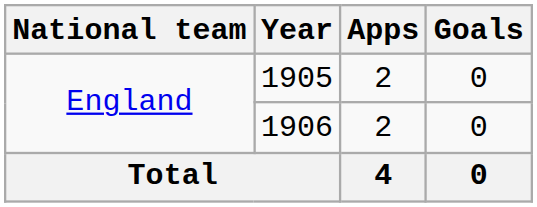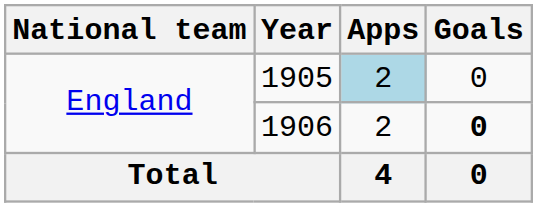(383, 79) no background -> (383, 79) lightblue background
(479, 128) normal -> (479, 128) bold
